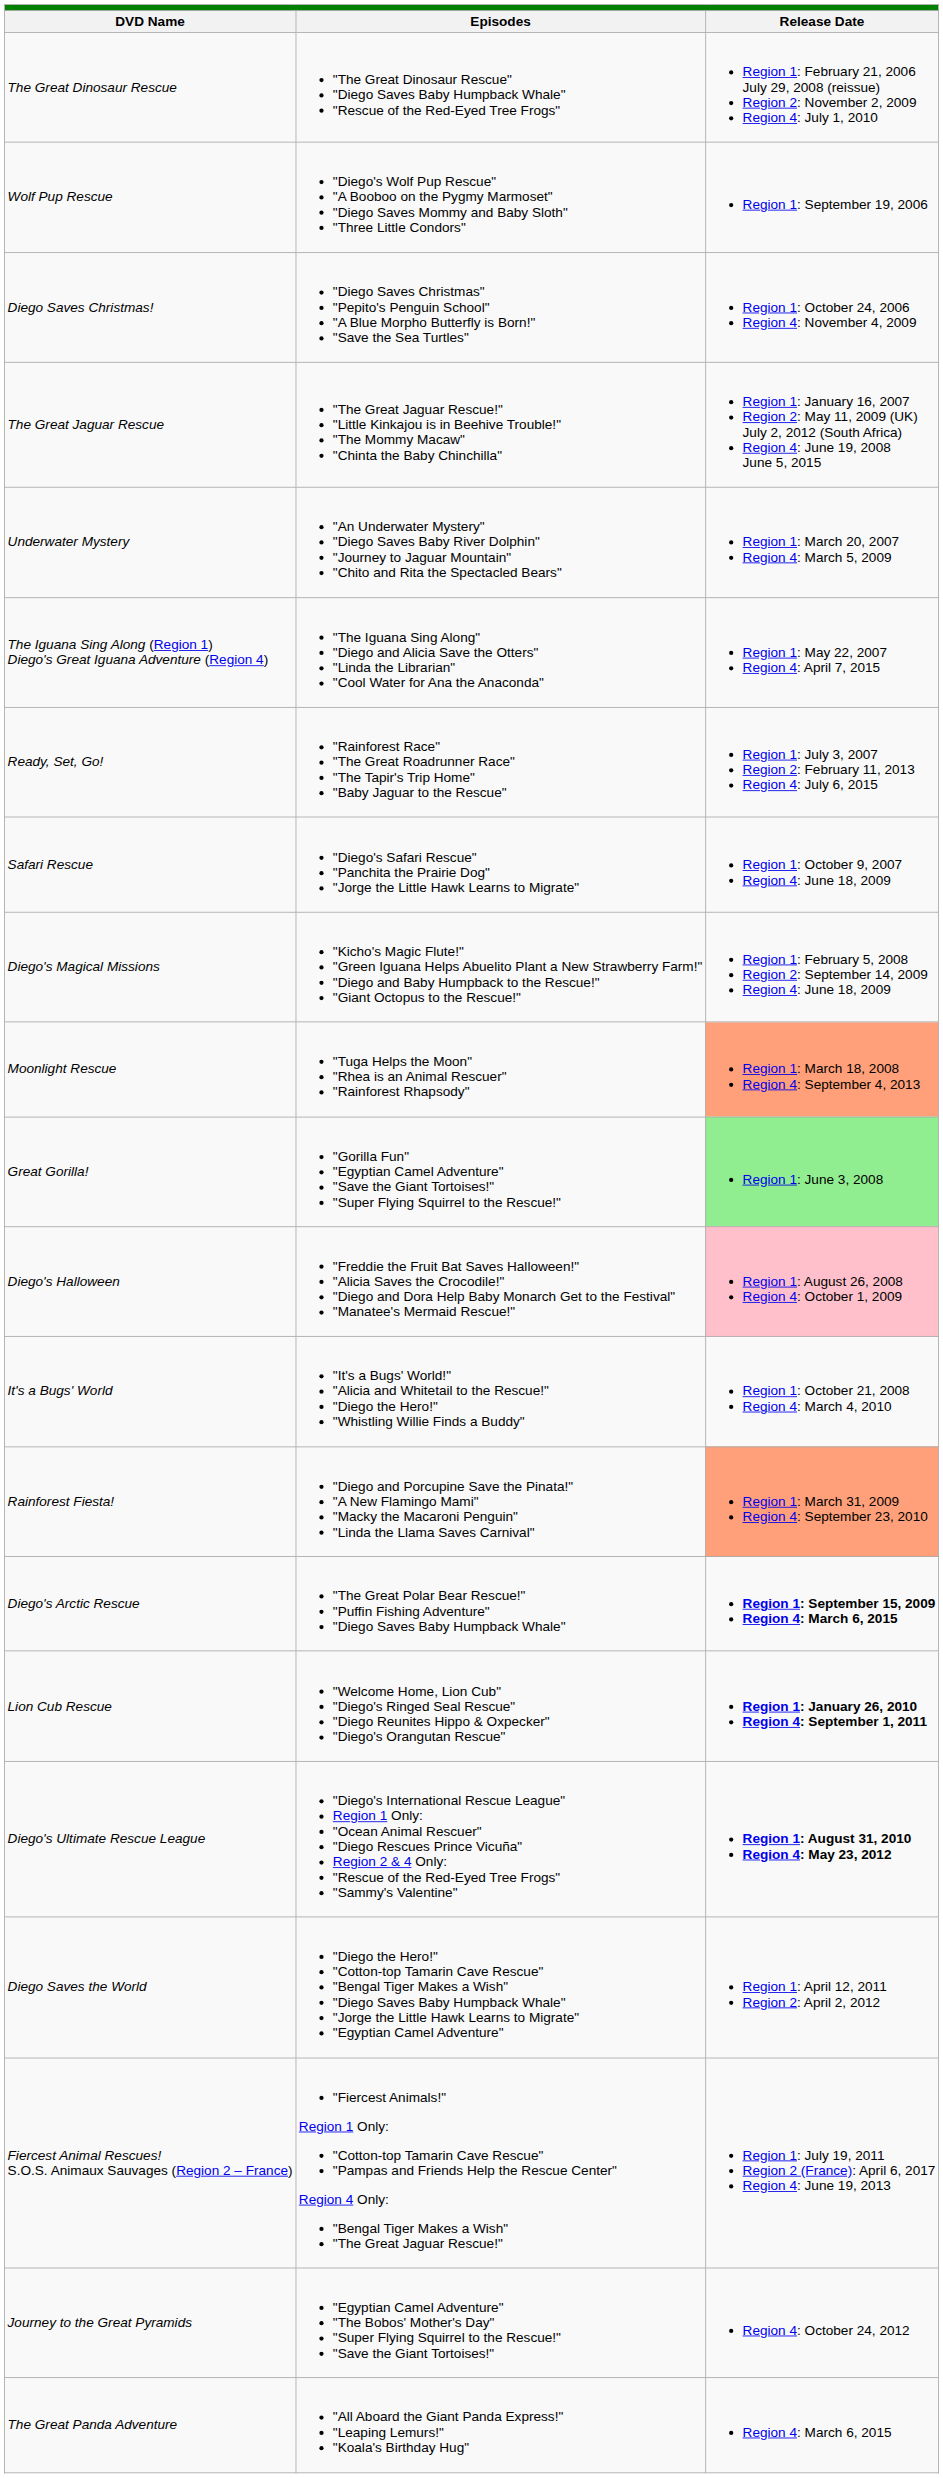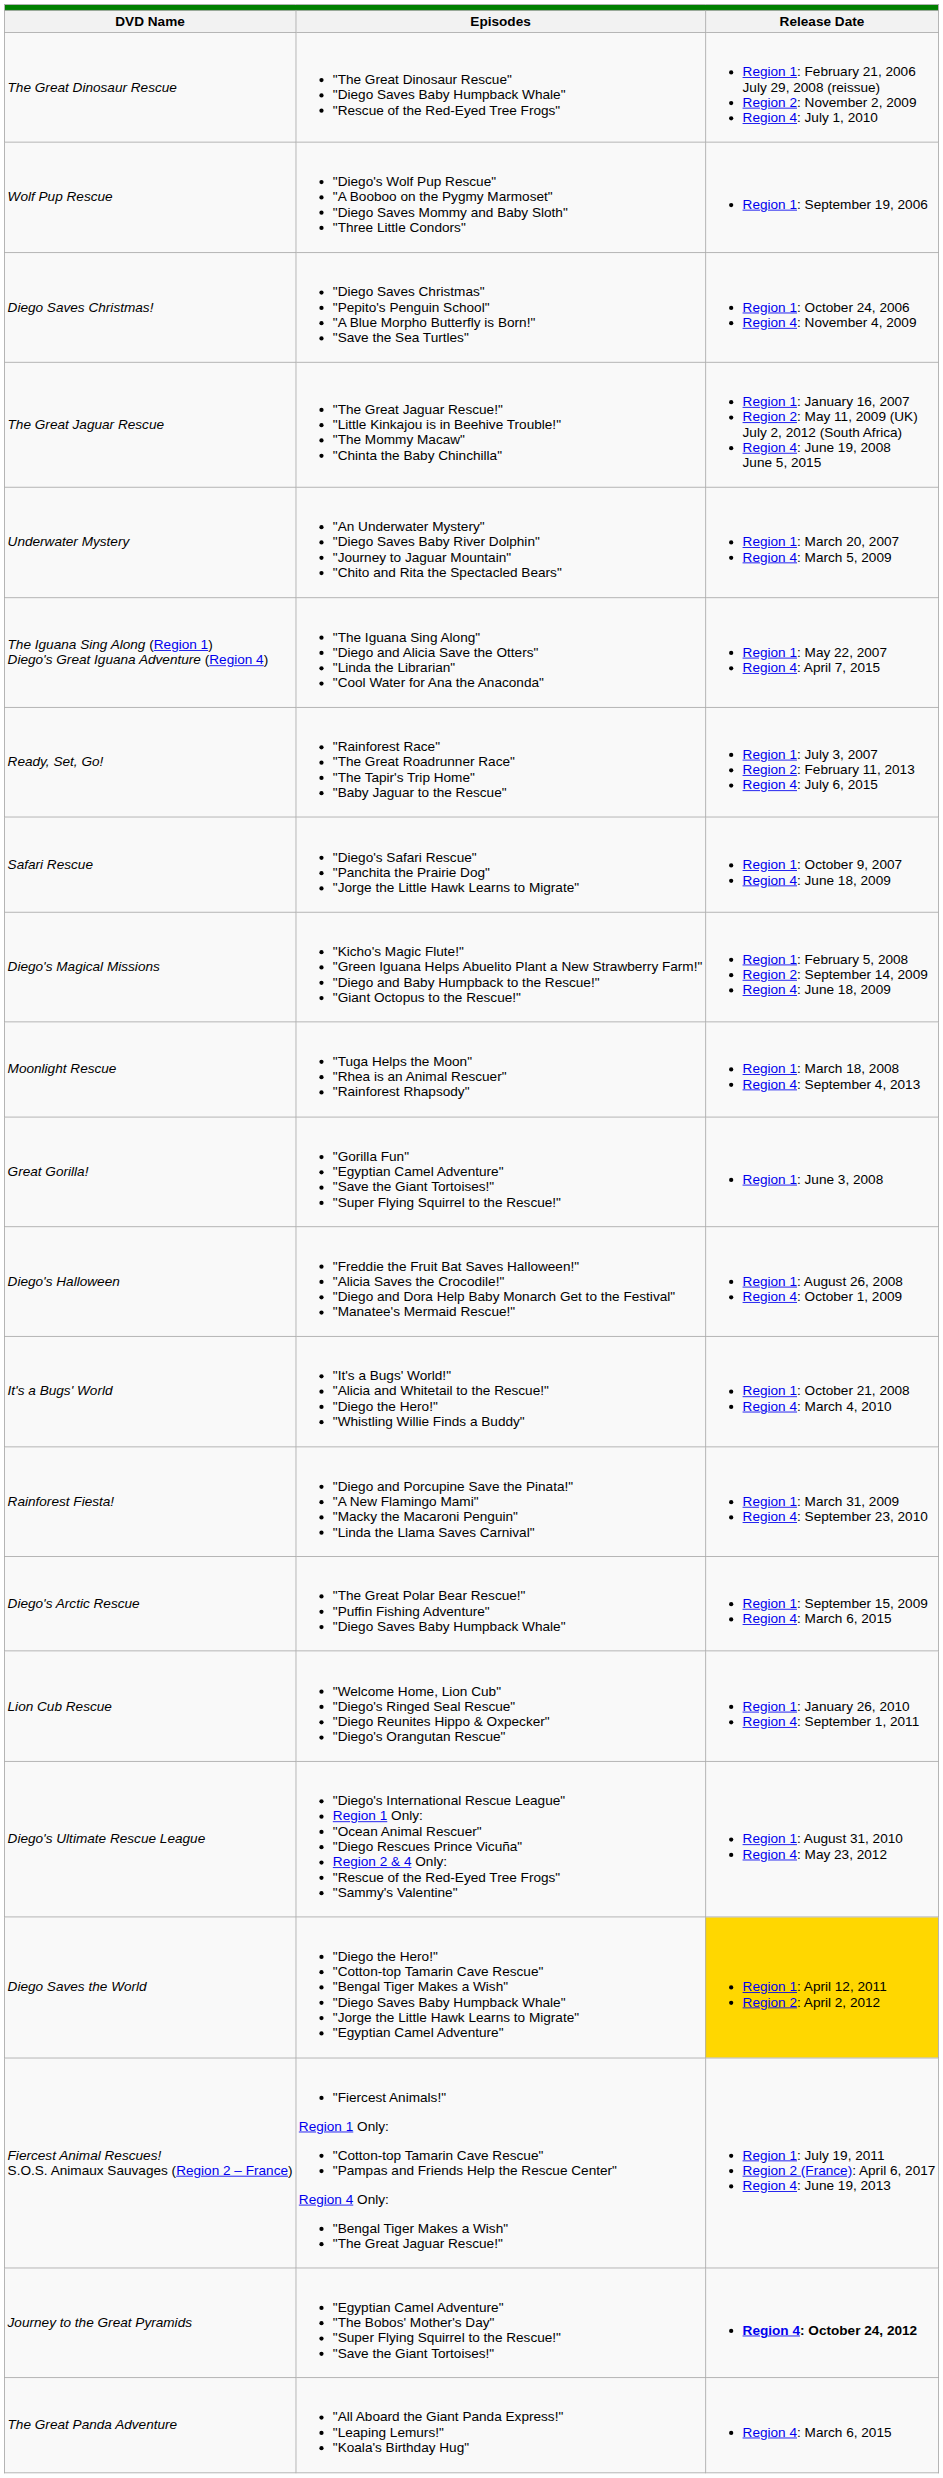(822, 1077) lightsalmon background -> (822, 1077) no background
(822, 1179) lightgreen background -> (822, 1179) no background
(822, 1289) pink background -> (822, 1289) no background
(822, 1509) lightsalmon background -> (822, 1509) no background
(822, 1612) bold -> (822, 1612) normal
(822, 1714) bold -> (822, 1714) normal
(822, 1847) bold -> (822, 1847) normal
(822, 1995) no background -> (822, 1995) gold background
(822, 2331) normal -> (822, 2331) bold
